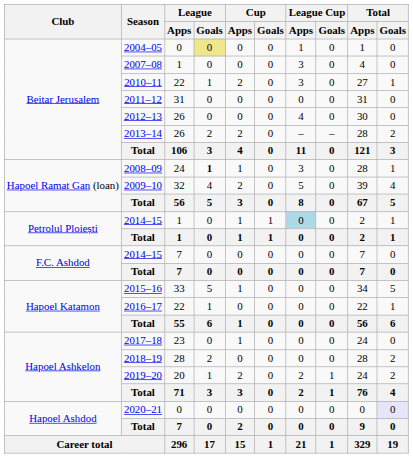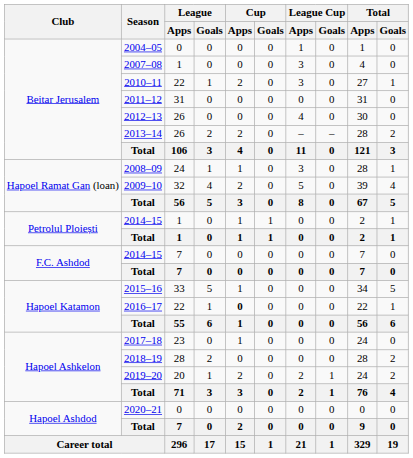(210, 47) khaki background -> (210, 47) no background
(210, 168) bold -> (210, 168) normal
(301, 220) lightblue background -> (301, 220) no background
(240, 306) normal -> (240, 306) bold
(393, 409) lavender background -> (393, 409) no background
